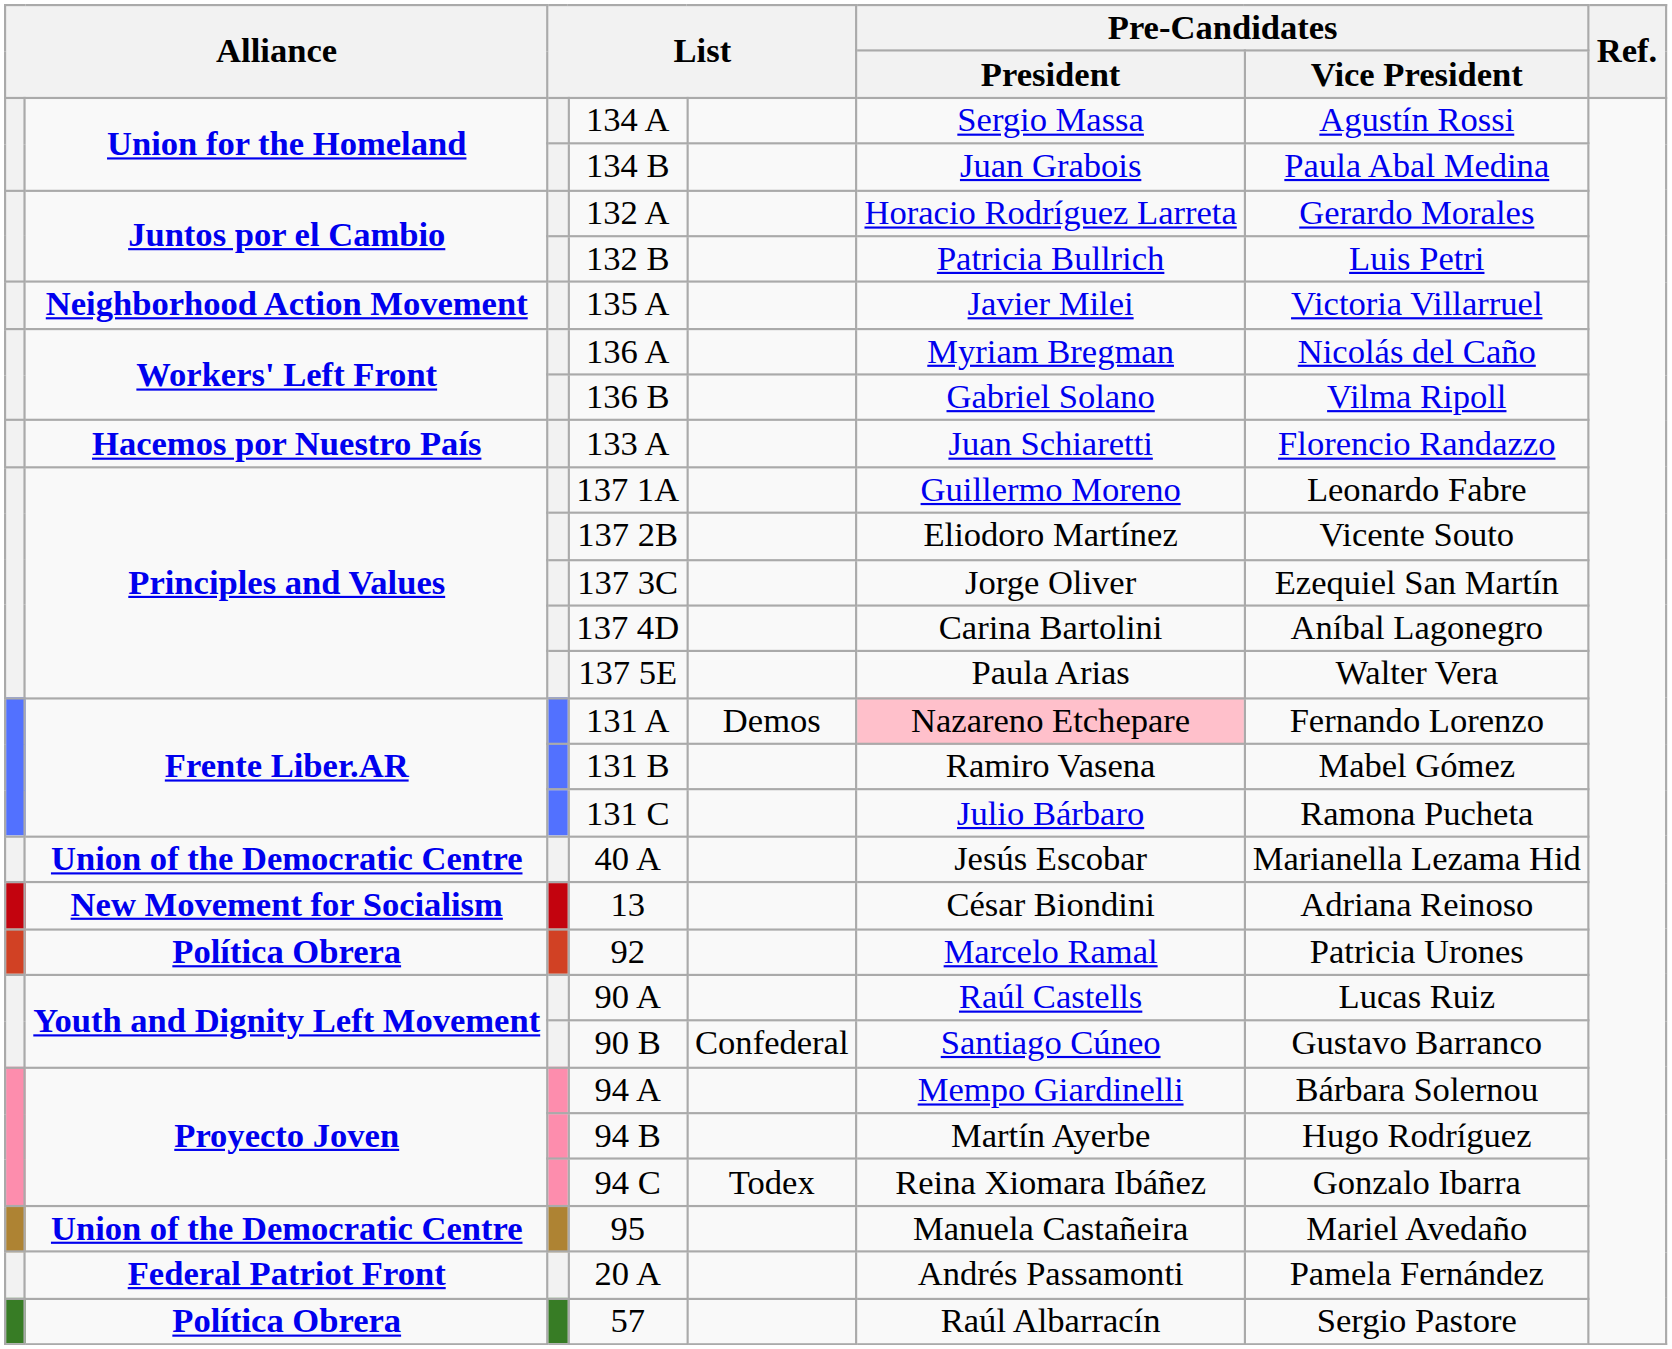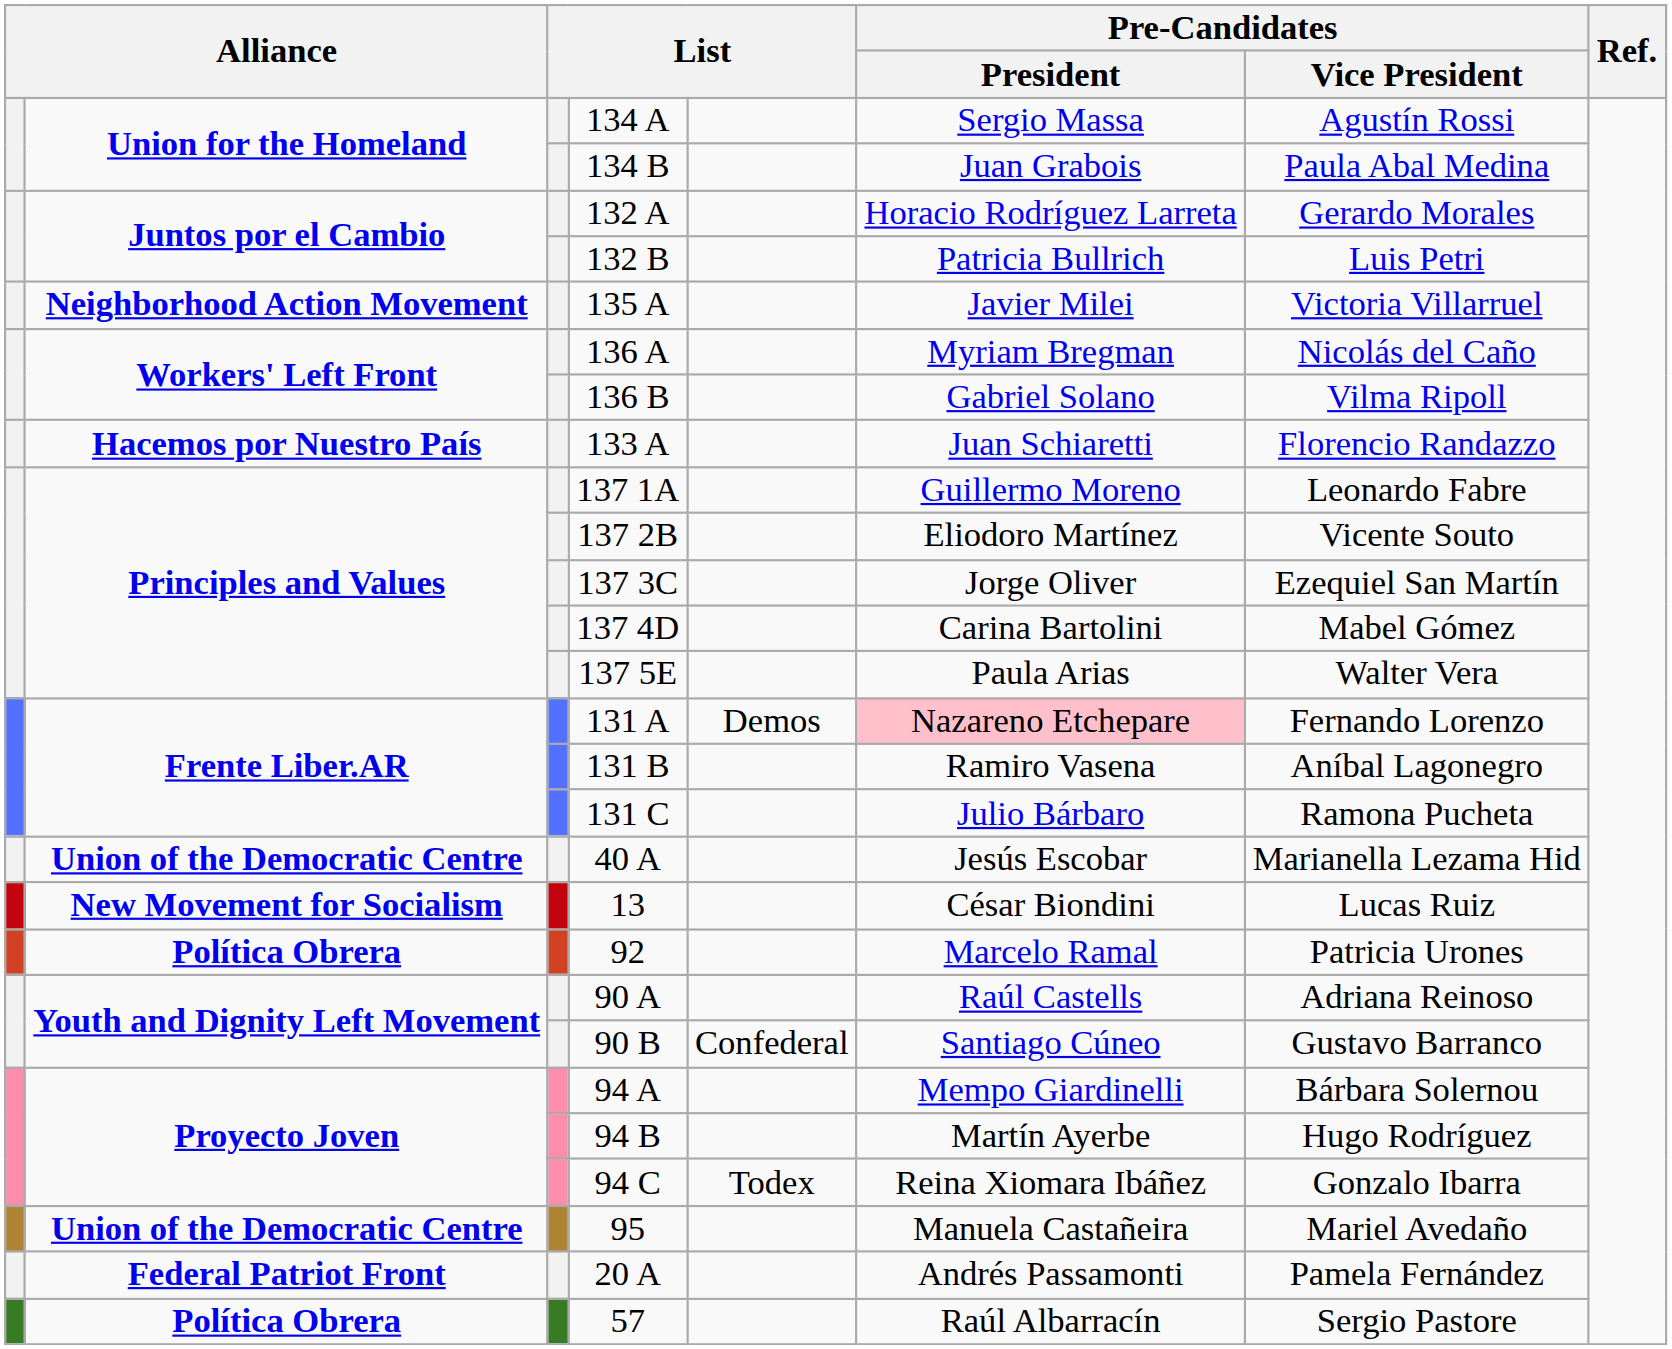(1417, 627) Aníbal Lagonegro -> (1417, 627) Mabel Gómez
(1417, 766) Mabel Gómez -> (1417, 766) Aníbal Lagonegro
(1417, 904) Adriana Reinoso -> (1417, 904) Lucas Ruiz
(1417, 997) Lucas Ruiz -> (1417, 997) Adriana Reinoso
